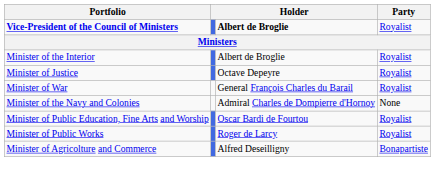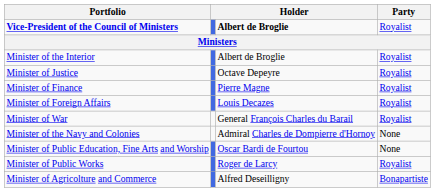+ row: (44, 88)
+ row: (59, 103)
(395, 118) Royalist -> (390, 149) None
